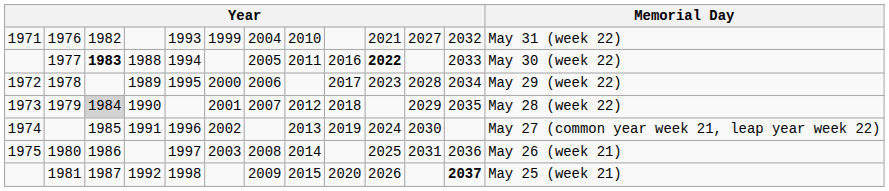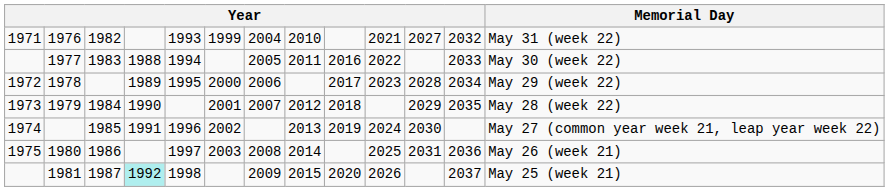(105, 61) bold -> (105, 61) normal
(385, 61) bold -> (385, 61) normal
(105, 107) lightgrey background -> (105, 107) no background
(145, 175) no background -> (145, 175) paleturquoise background
(465, 175) bold -> (465, 175) normal
